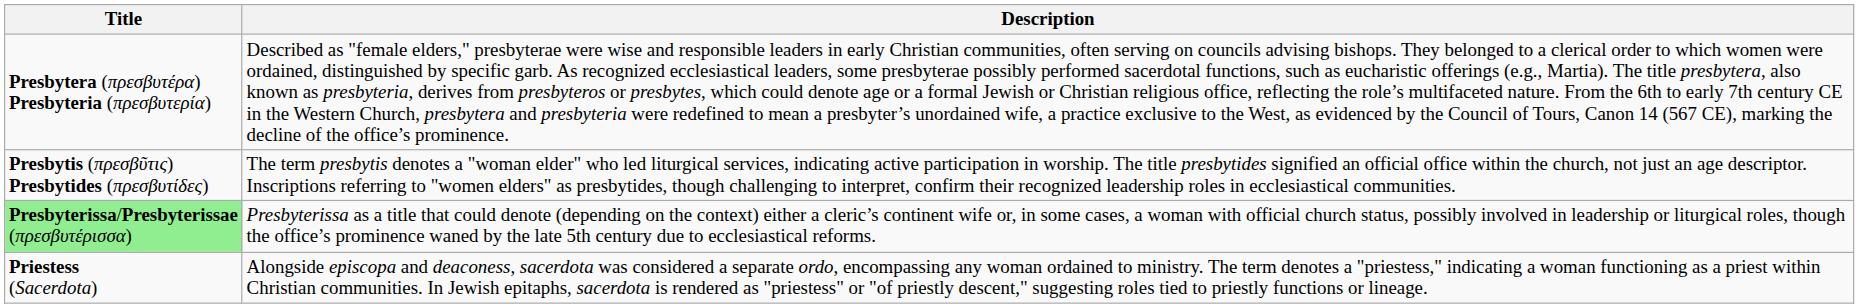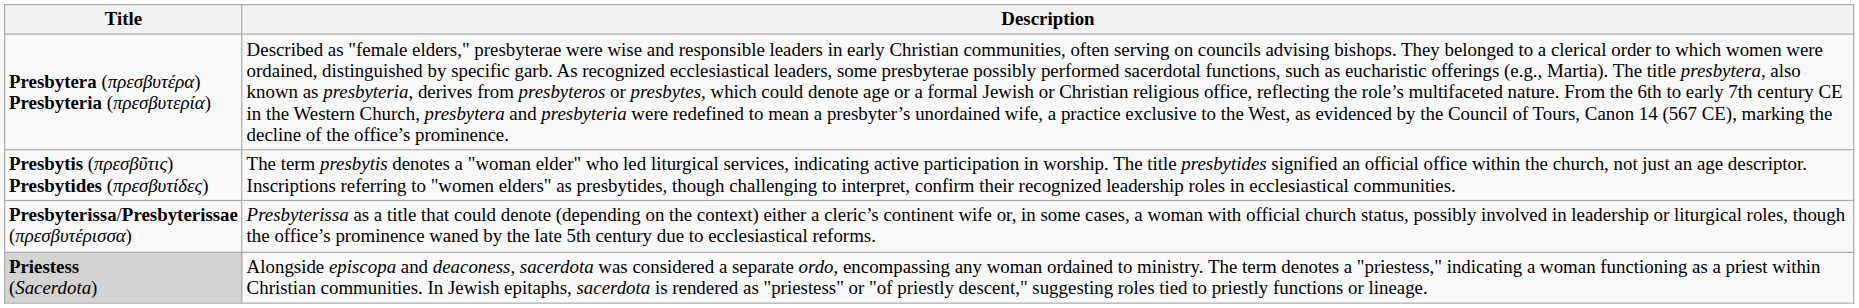(123, 226) lightgreen background -> (123, 226) no background
(53, 277) no background -> (53, 277) lightgrey background
